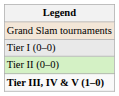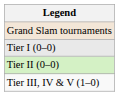(55, 82) bold -> (53, 82) normal
